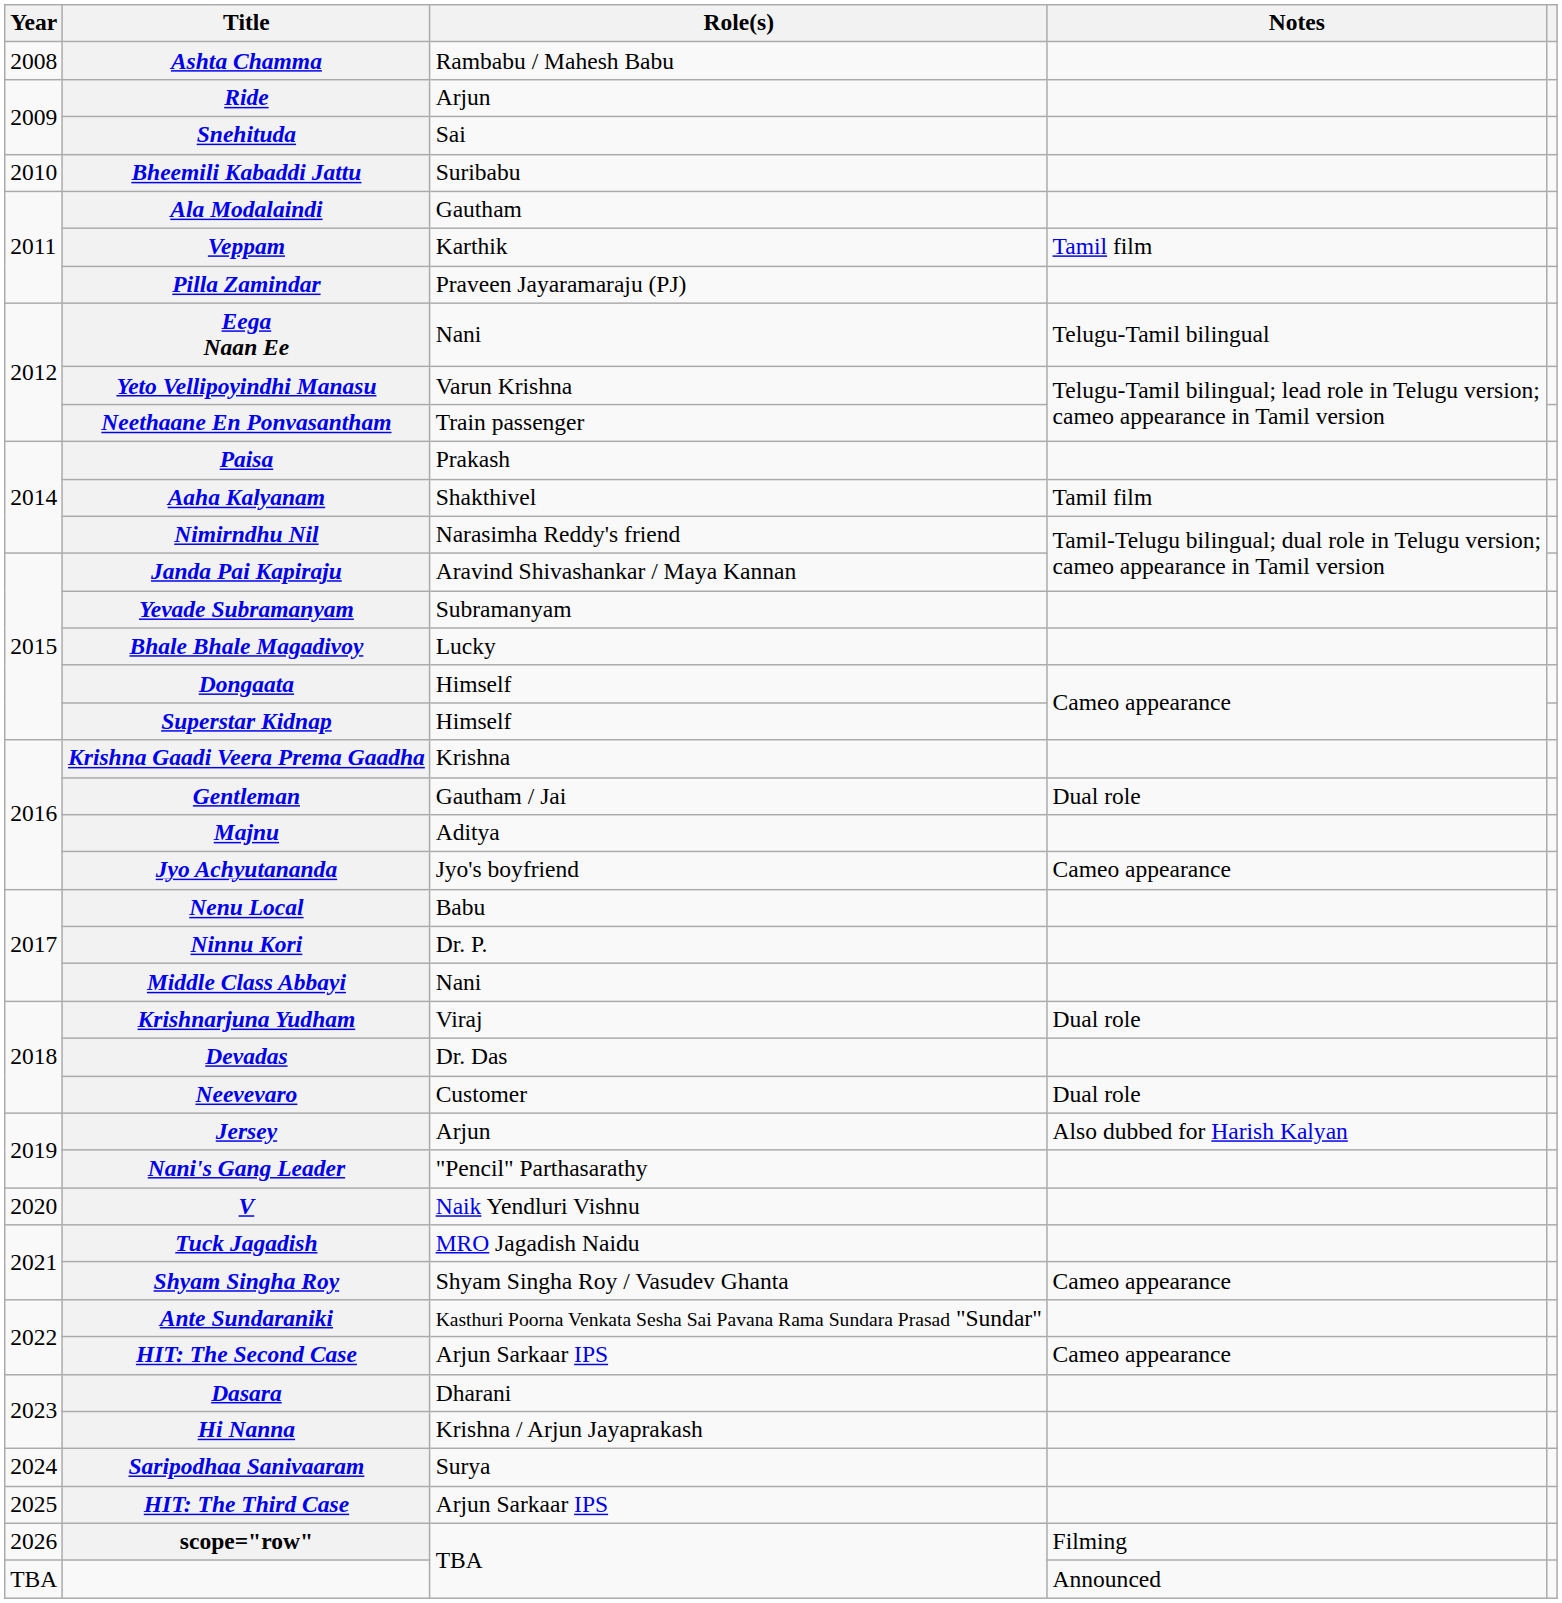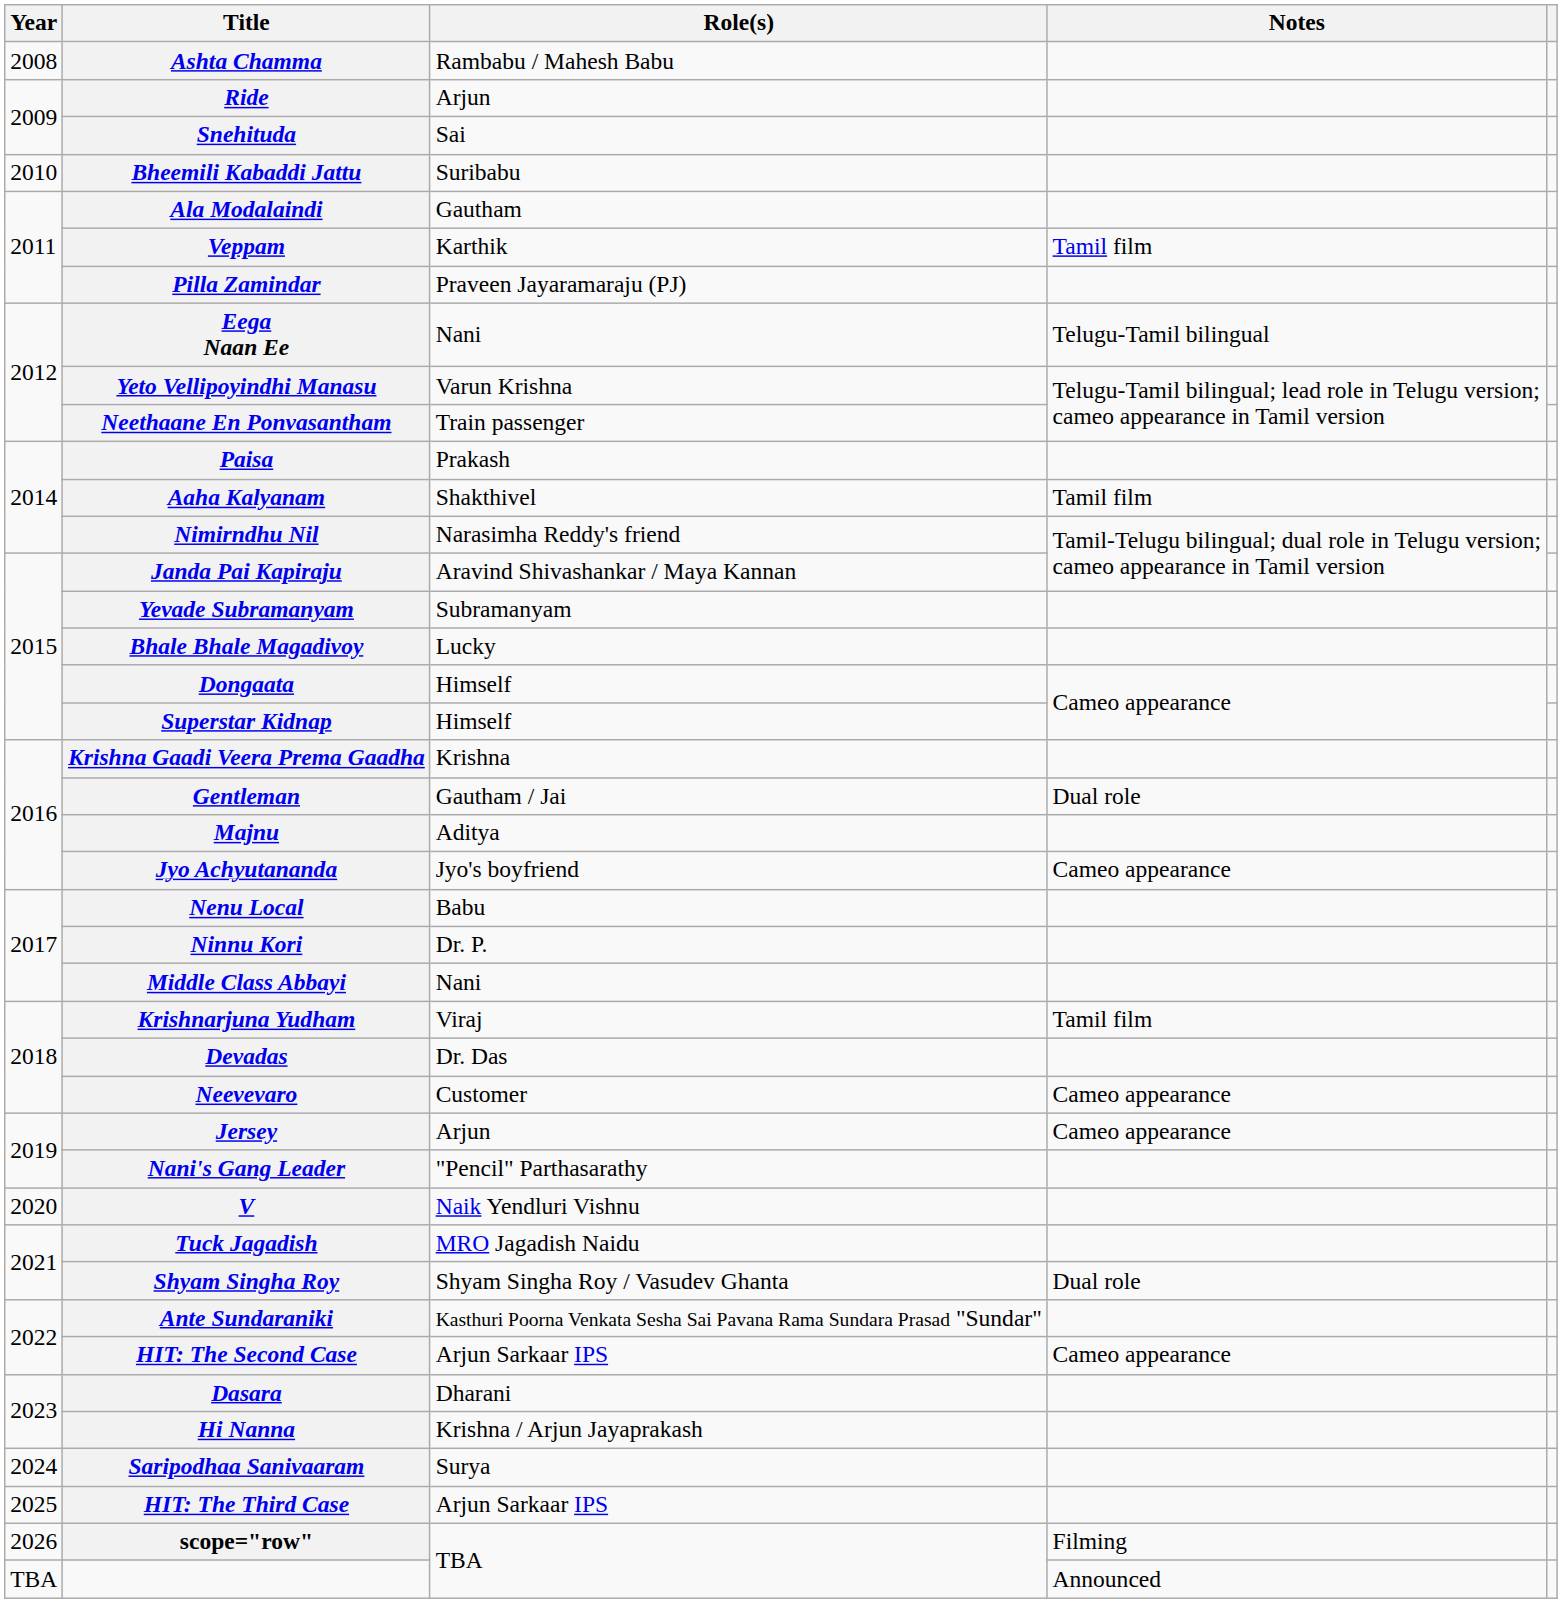(1097, 1019) Dual role -> (1102, 1019) Tamil film
(1097, 1094) Dual role -> (1142, 1094) Cameo appearance
(1200, 1131) Also dubbed for Harish Kalyan -> (1142, 1131) Cameo appearance
(1142, 1280) Cameo appearance -> (1097, 1280) Dual role
